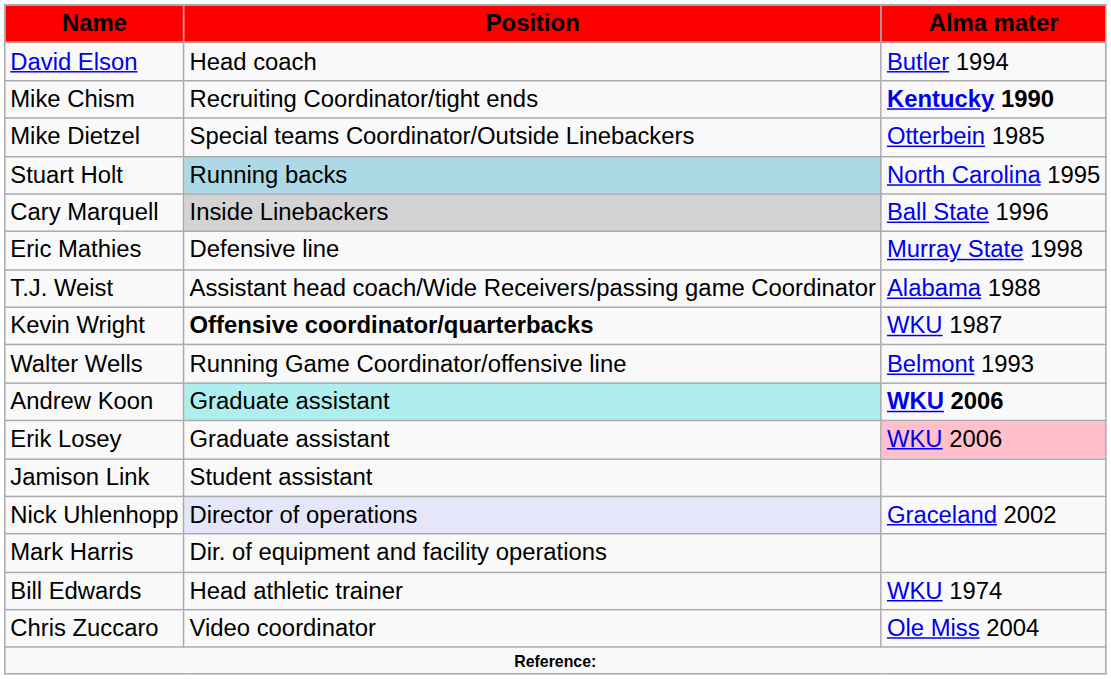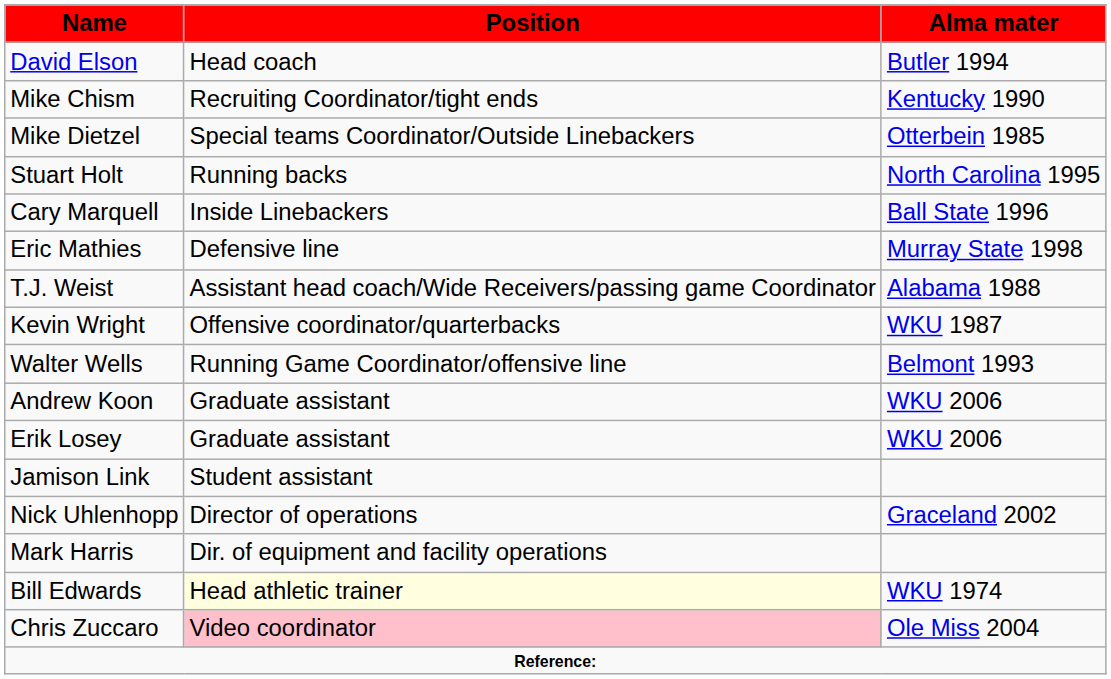(970, 99) bold -> (966, 99) normal
(268, 174) lightblue background -> (268, 174) no background
(289, 212) lightgrey background -> (289, 212) no background
(392, 325) bold -> (375, 325) normal
(290, 401) paleturquoise background -> (290, 401) no background
(945, 401) bold -> (945, 401) normal
(945, 439) pink background -> (945, 439) no background
(303, 514) lavender background -> (303, 514) no background
(296, 590) no background -> (296, 590) lightyellow background
(283, 628) no background -> (283, 628) pink background
